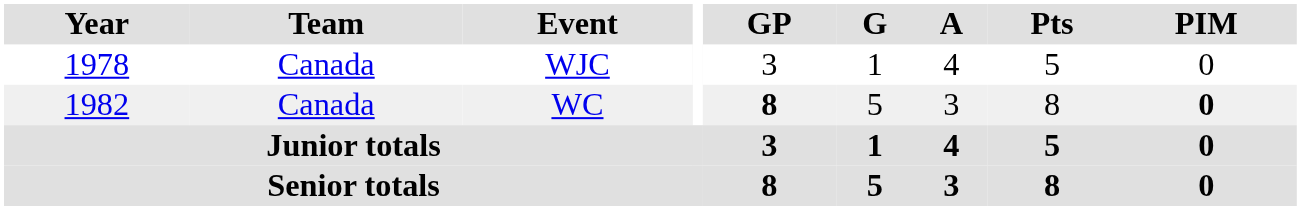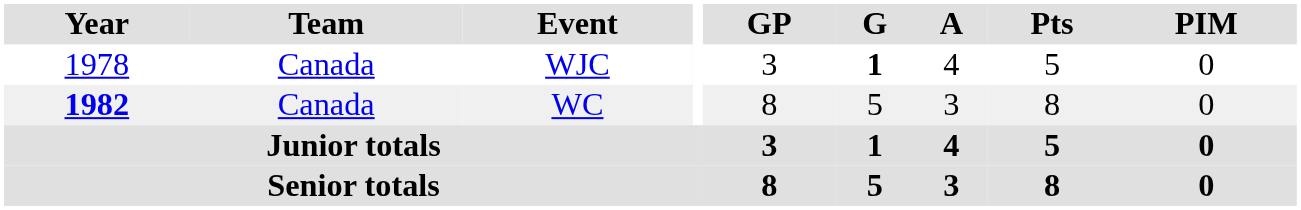(875, 64) normal -> (875, 64) bold
(97, 104) normal -> (97, 104) bold
(769, 104) bold -> (769, 104) normal
(1206, 104) bold -> (1206, 104) normal
